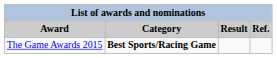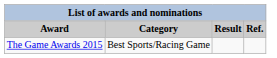(162, 45) bold -> (159, 45) normal
